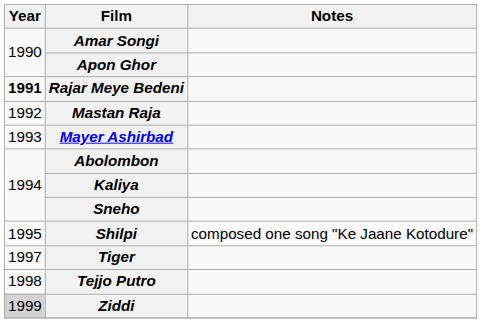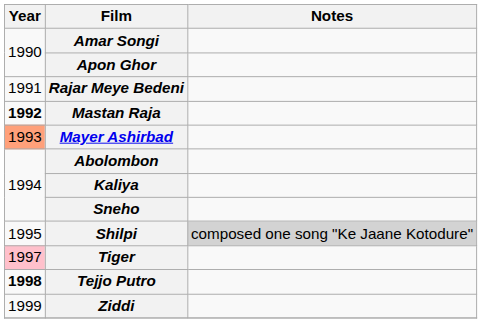(25, 88) bold -> (25, 88) normal
(25, 112) normal -> (25, 112) bold
(25, 137) no background -> (25, 137) lightsalmon background
(332, 233) no background -> (332, 233) lightgrey background
(25, 257) no background -> (25, 257) pink background
(25, 281) normal -> (25, 281) bold
(25, 305) lightgrey background -> (25, 305) no background
